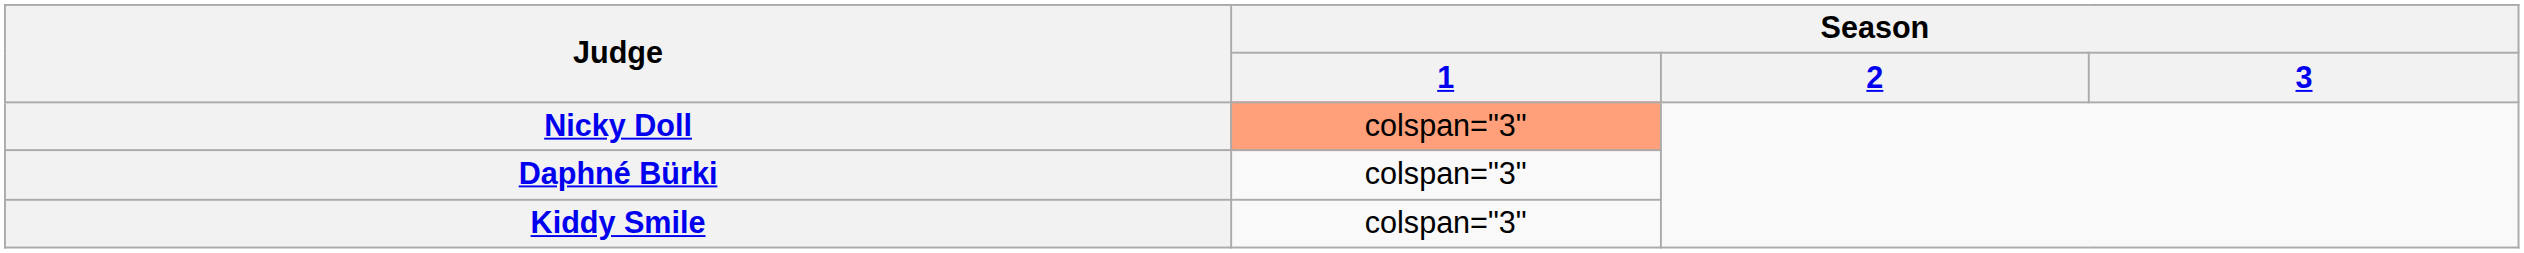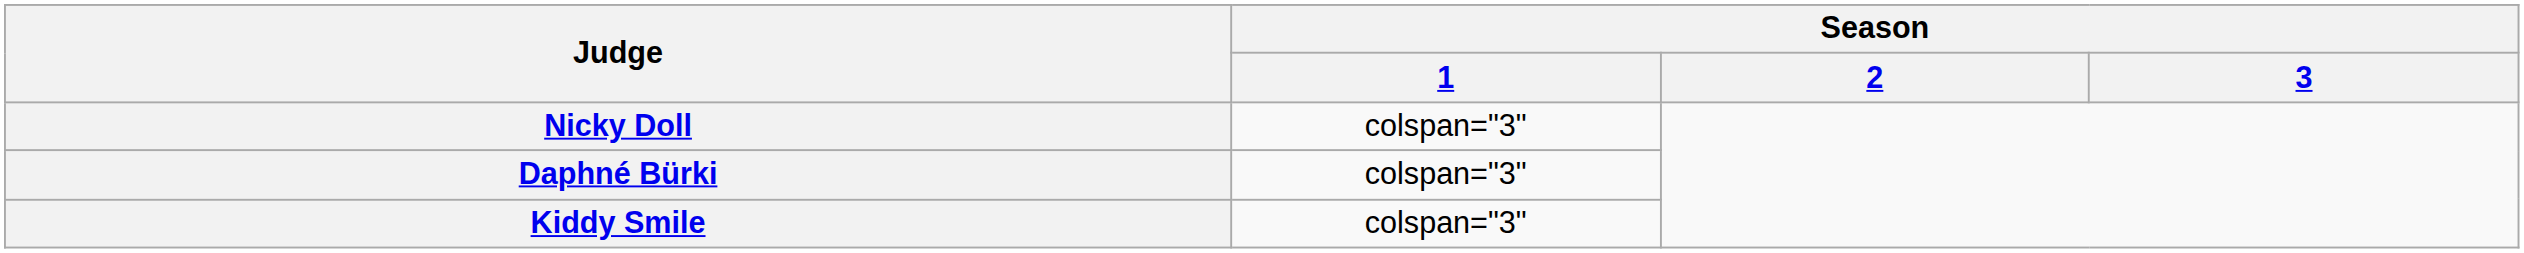(1446, 125) lightsalmon background -> (1446, 125) no background
